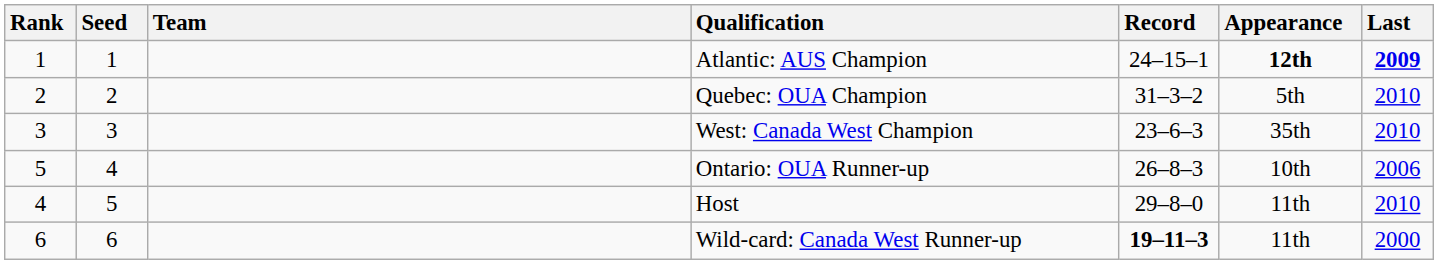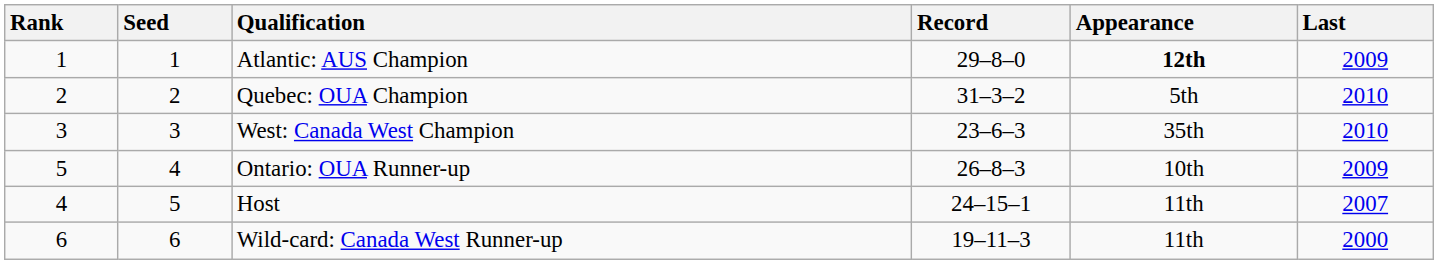- column: (180, 22)
(1169, 58) 24–15–1 -> (991, 58) 29–8–0
(1398, 58) bold -> (1365, 58) normal
(1398, 167) 2006 -> (1365, 167) 2009
(1169, 204) 29–8–0 -> (991, 204) 24–15–1
(1398, 204) 2010 -> (1365, 204) 2007
(1169, 240) bold -> (991, 240) normal
